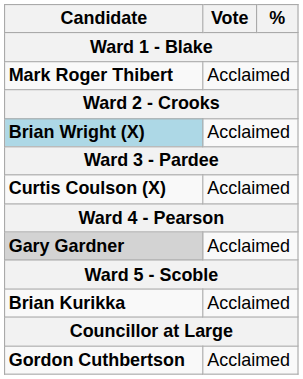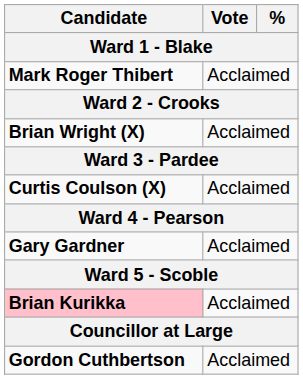(77, 132) lightblue background -> (77, 132) no background
(66, 246) lightgrey background -> (66, 246) no background
(67, 302) no background -> (67, 302) pink background
